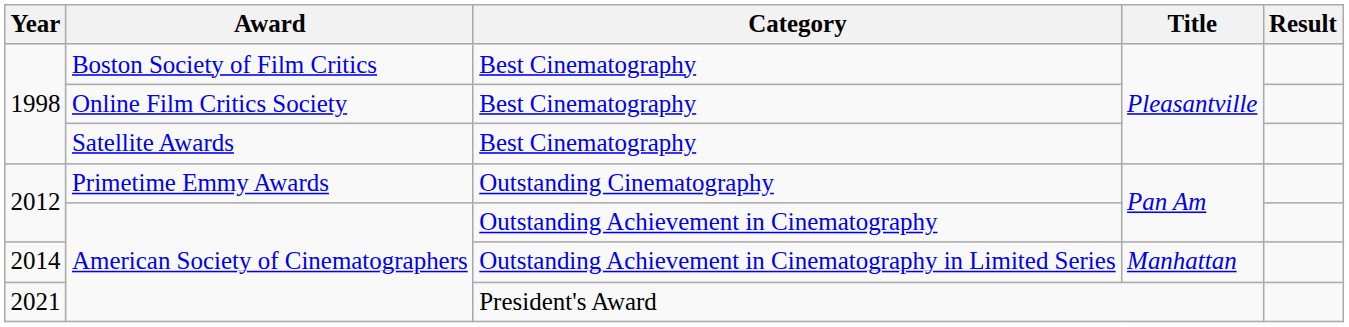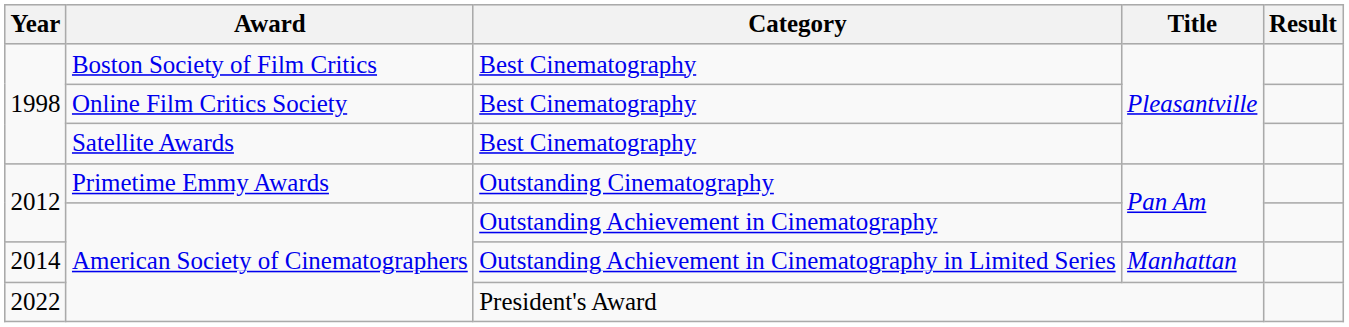(35, 301) 2021 -> (35, 301) 2022
